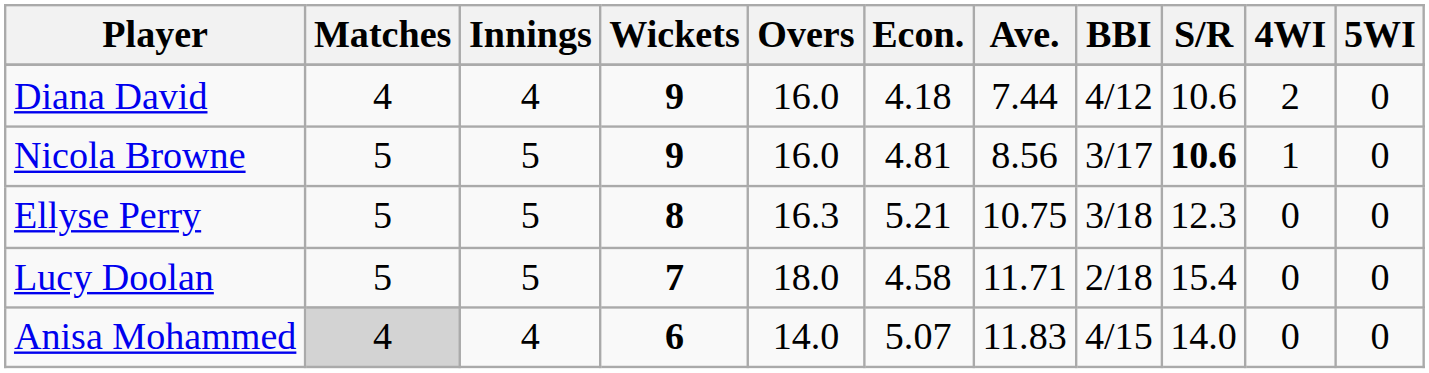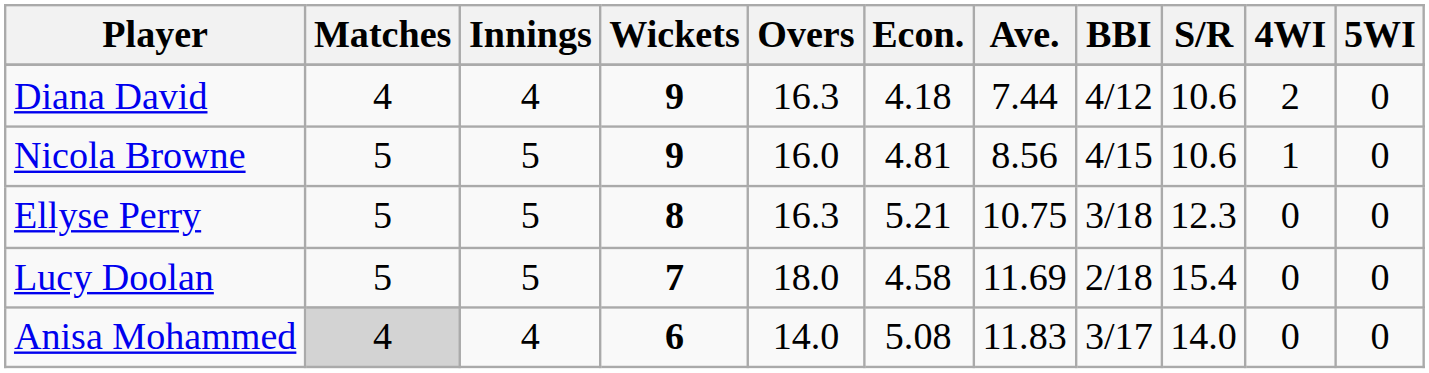(806, 95) 16.0 -> (806, 95) 16.3
(1119, 155) 3/17 -> (1119, 155) 4/15
(1204, 155) bold -> (1204, 155) normal
(1025, 276) 11.71 -> (1025, 276) 11.69
(918, 336) 5.07 -> (918, 336) 5.08
(1119, 336) 4/15 -> (1119, 336) 3/17
